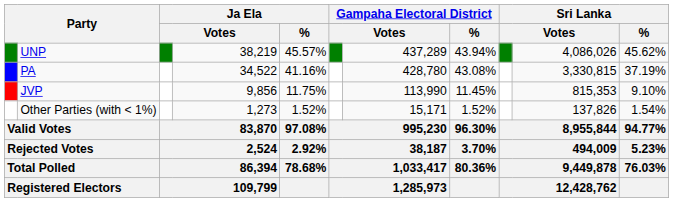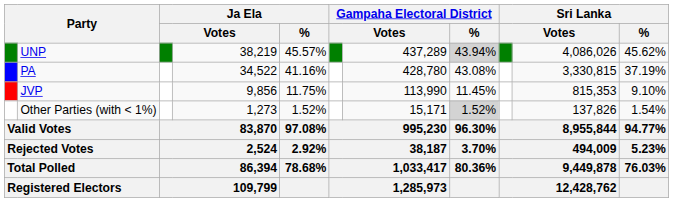(475, 52) no background -> (475, 52) lightgrey background
(479, 110) no background -> (479, 110) lightgrey background
